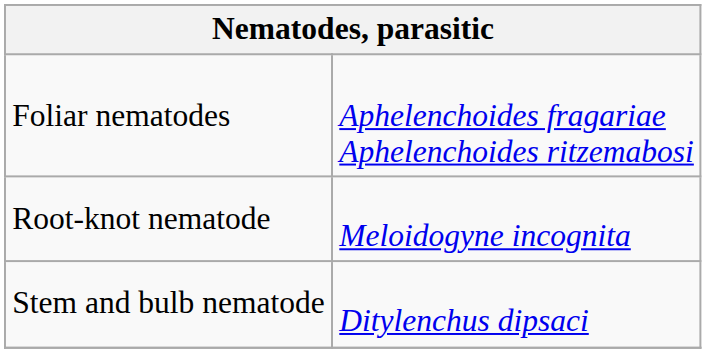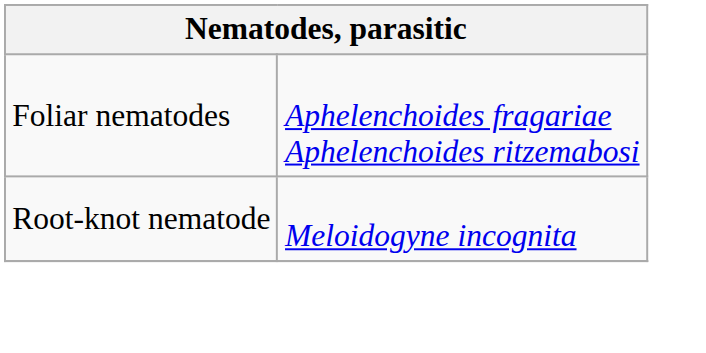- row: (169, 303)
